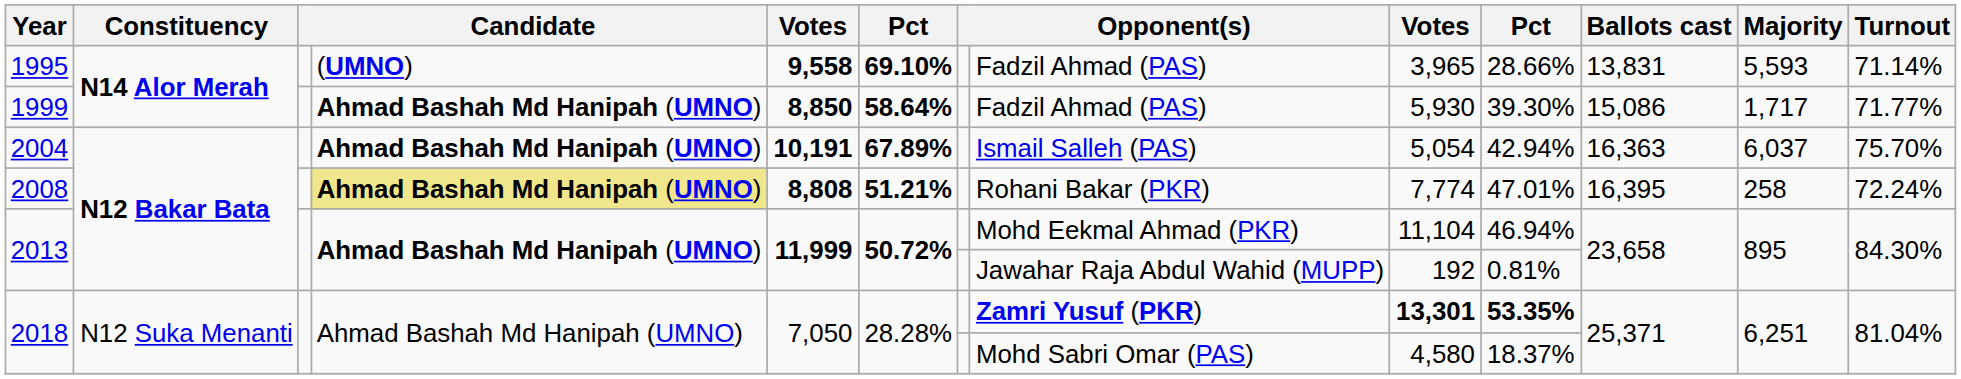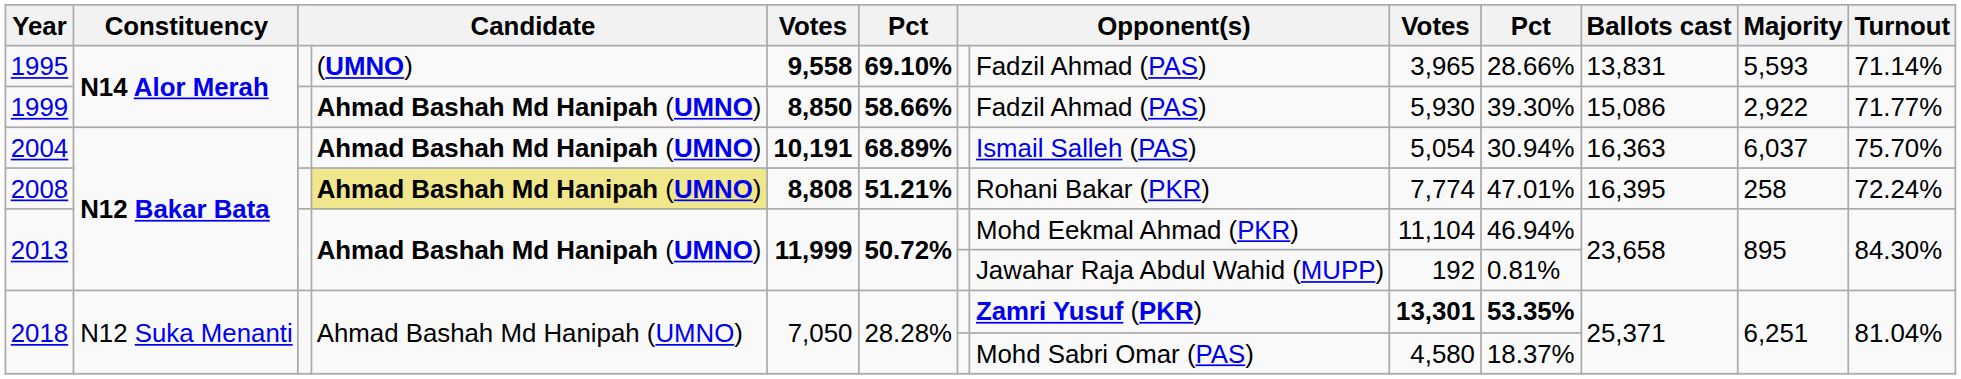(908, 107) 58.64% -> (908, 107) 58.66%
(1776, 107) 1,717 -> (1776, 107) 2,922
(908, 148) 67.89% -> (908, 148) 68.89%
(1531, 148) 42.94% -> (1531, 148) 30.94%
